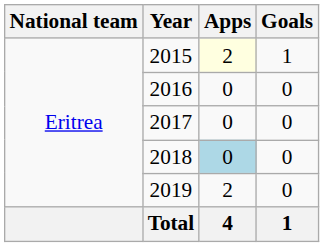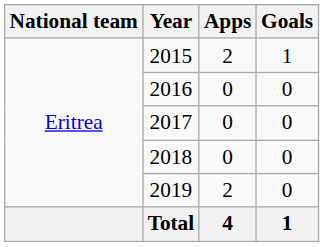(228, 55) lightyellow background -> (228, 55) no background
(228, 156) lightblue background -> (228, 156) no background
